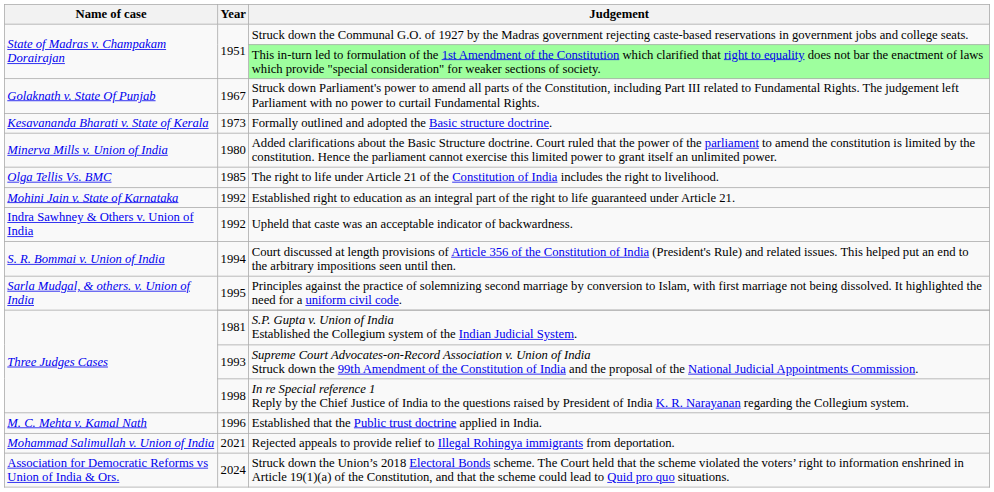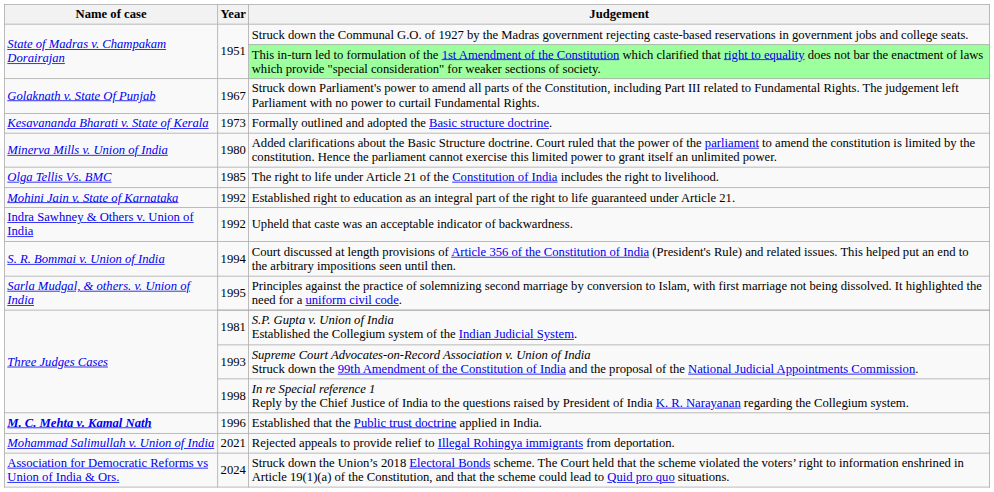(77, 423) normal -> (79, 423) bold
